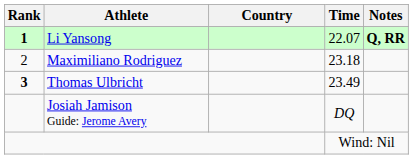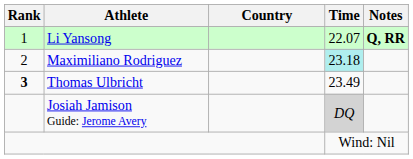(24, 37) bold -> (24, 37) normal
(344, 60) no background -> (344, 60) paleturquoise background
(344, 112) no background -> (344, 112) lightgrey background
